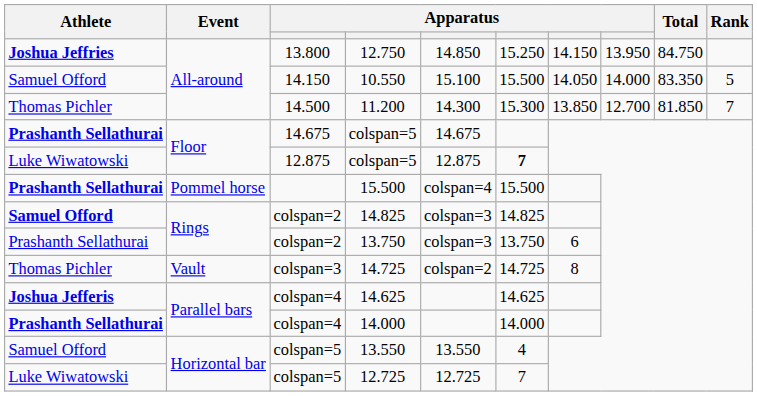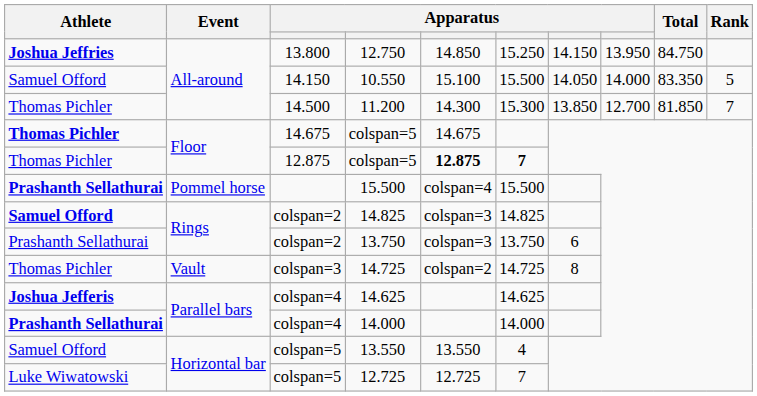(86, 134) Prashanth Sellathurai -> (64, 134) Thomas Pichler
(68, 161) Luke Wiwatowski -> (60, 161) Thomas Pichler
(458, 161) normal -> (458, 161) bold
